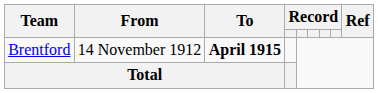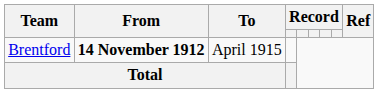(140, 49) normal -> (141, 49) bold
(245, 49) bold -> (247, 49) normal
